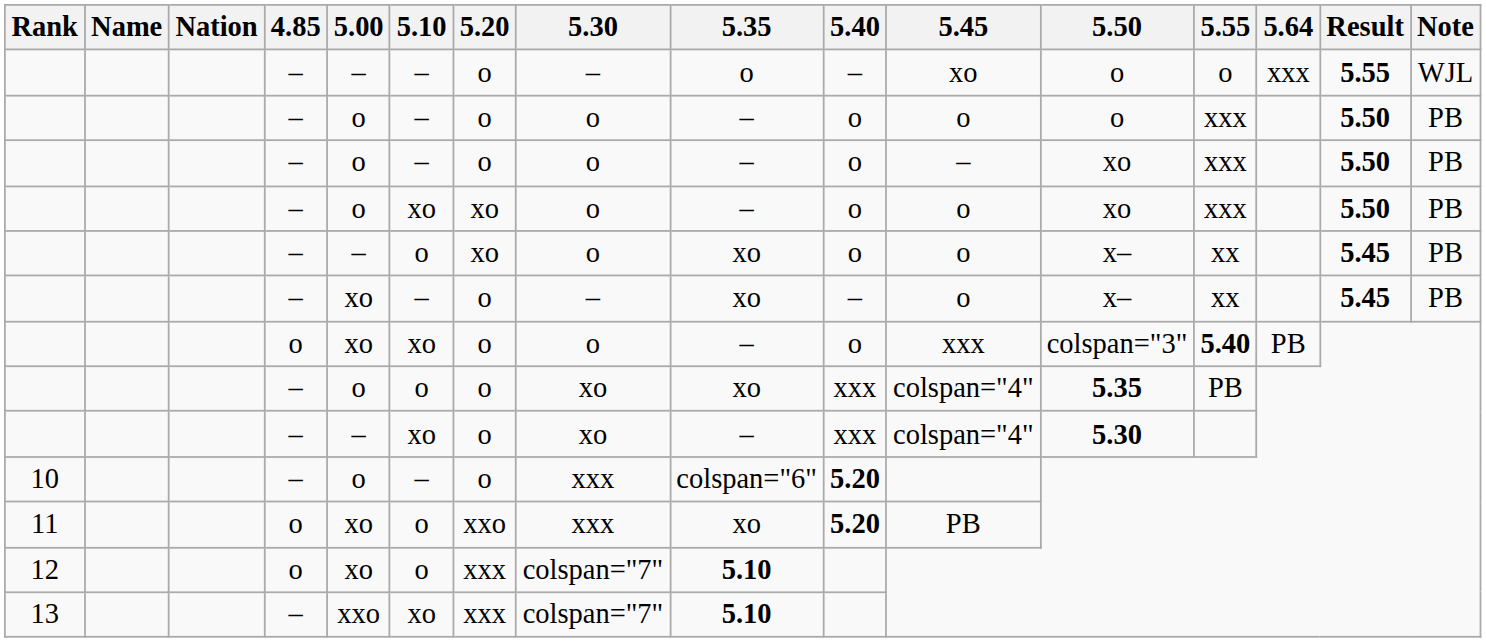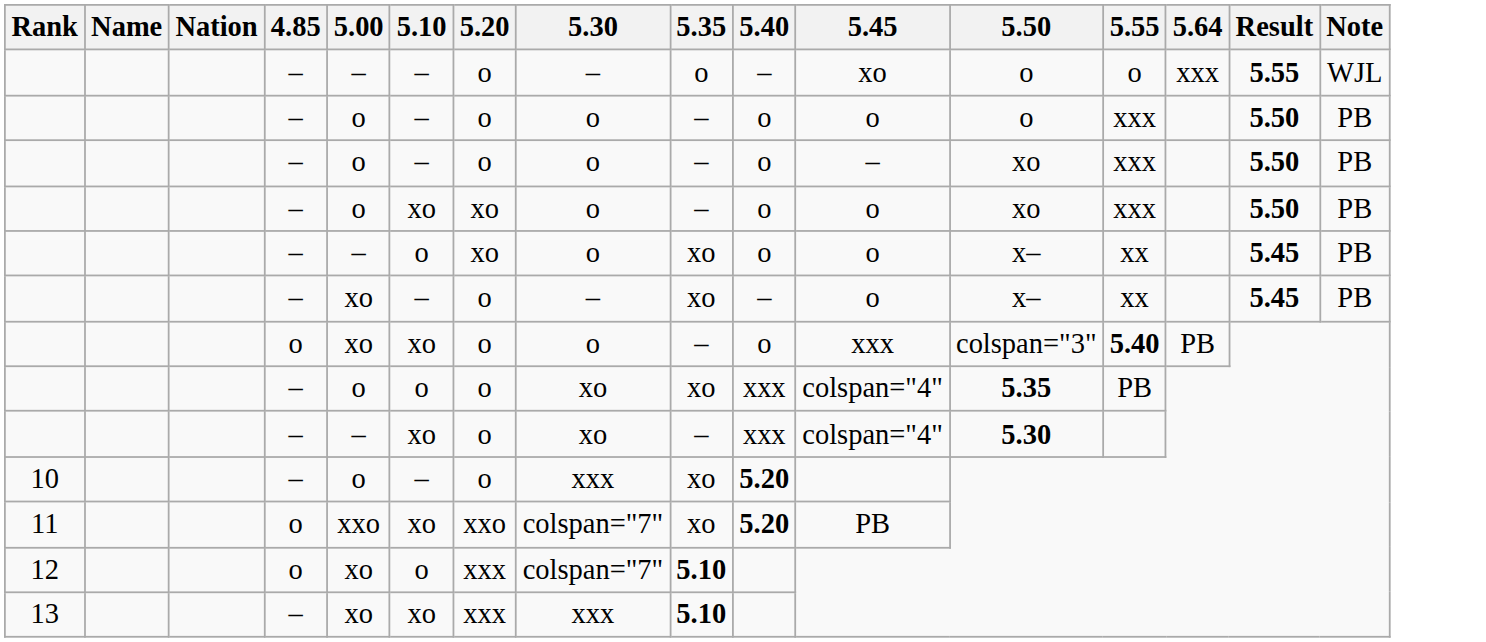(747, 478) colspan="6" -> (701, 478) xo
(359, 523) xo -> (359, 523) xxo
(422, 523) o -> (422, 523) xo
(593, 523) xxx -> (593, 523) colspan="7"
(359, 614) xxo -> (359, 614) xo
(593, 614) colspan="7" -> (593, 614) xxx
